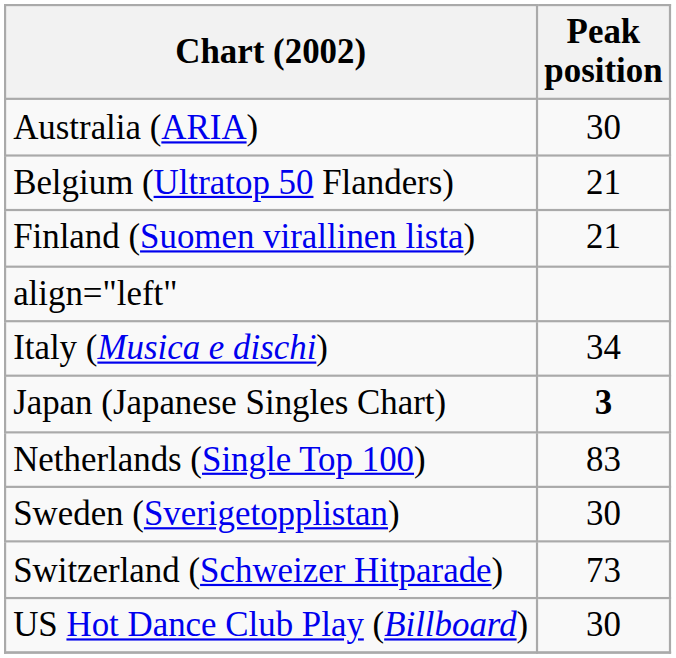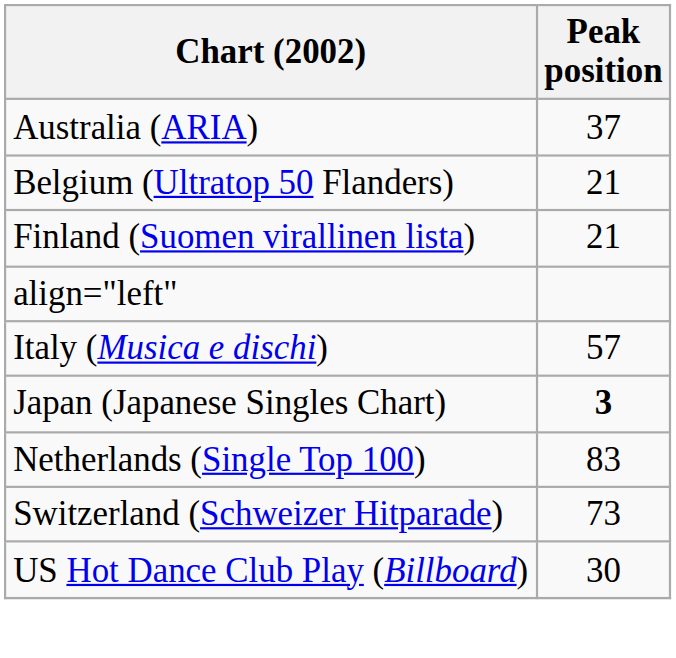(603, 126) 30 -> (603, 126) 37
(603, 347) 34 -> (603, 347) 57
- row: (206, 513)
